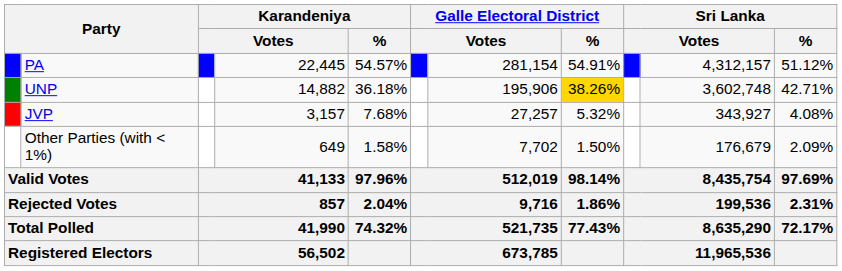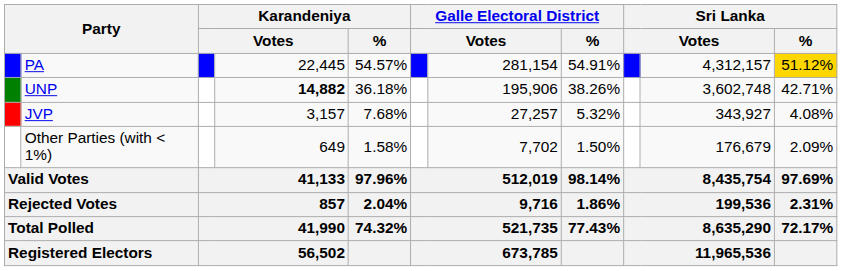(807, 65) no background -> (807, 65) gold background
(321, 89) normal -> (321, 89) bold
(594, 89) gold background -> (594, 89) no background
